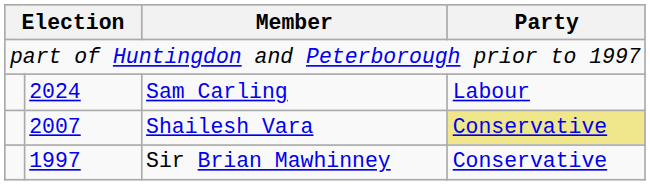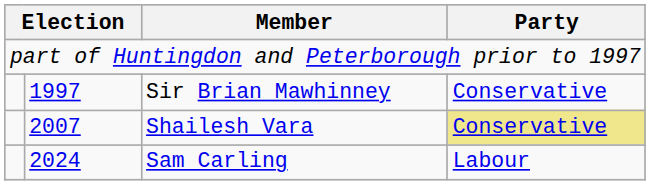rows swapped: (268, 162) <-> (217, 92)
